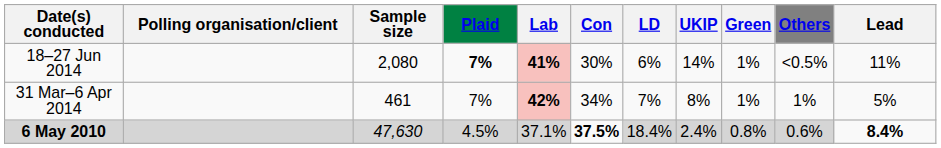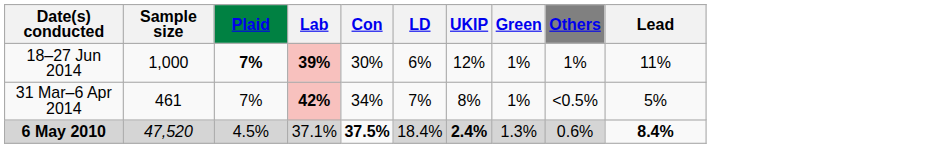- column: (238, 24)
(398, 63) 2,080 -> (168, 63) 1,000
(544, 63) 41% -> (314, 63) 39%
(699, 63) 14% -> (469, 63) 12%
(805, 63) <0.5% -> (575, 63) 1%
(805, 101) 1% -> (575, 101) <0.5%
(398, 132) 47,630 -> (168, 132) 47,520
(699, 132) normal -> (469, 132) bold
(748, 132) 0.8% -> (519, 132) 1.3%
